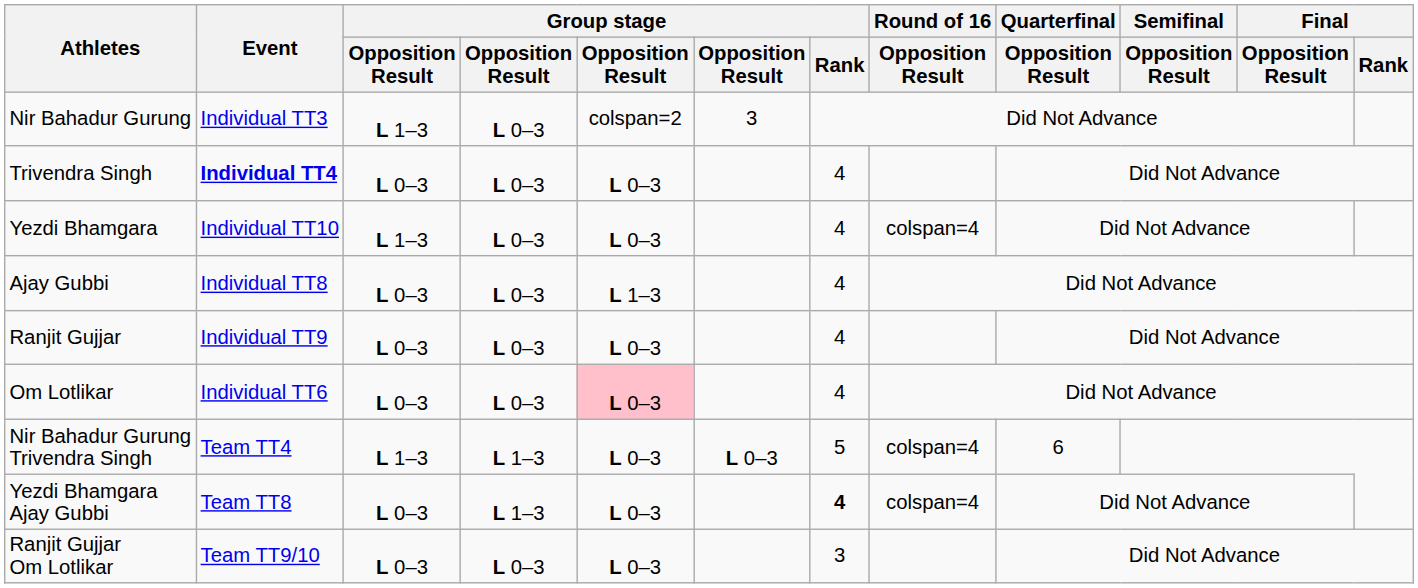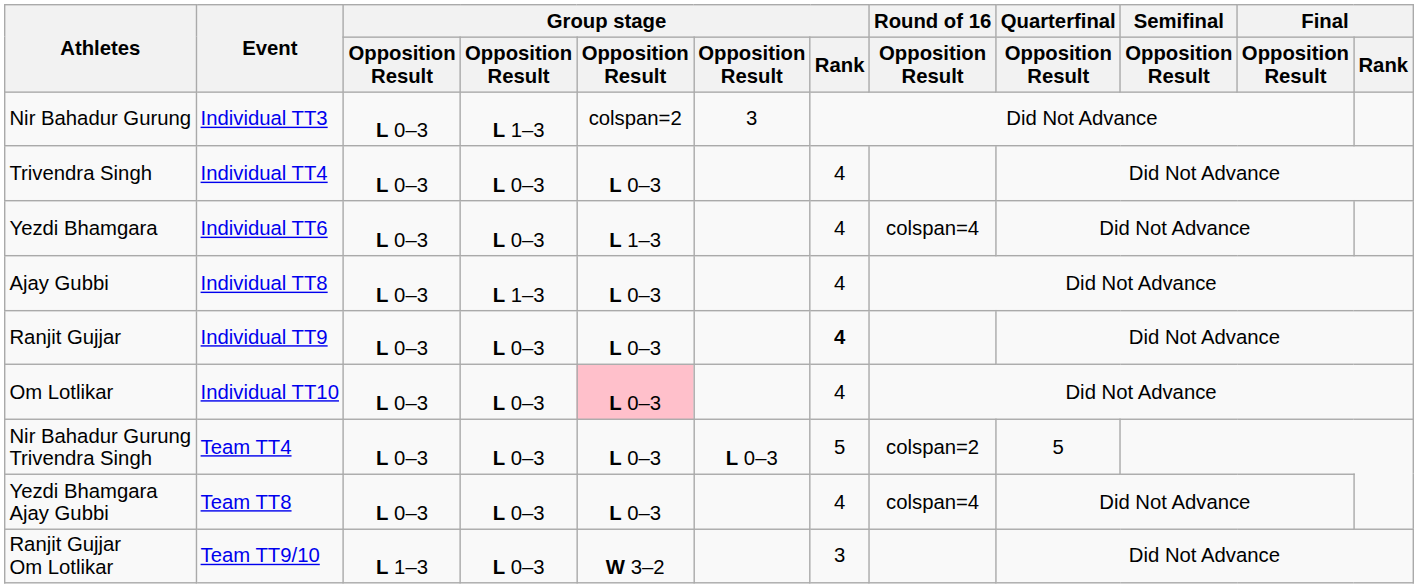(402, 130) L 1–3 -> (402, 130) L 0–3
(519, 130) L 0–3 -> (519, 130) L 1–3
(269, 174) bold -> (264, 174) normal
(270, 228) Individual TT10 -> (264, 228) Individual TT6
(402, 240) L 1–3 -> (402, 240) L 0–3
(635, 240) L 0–3 -> (635, 240) L 1–3
(519, 294) L 0–3 -> (519, 294) L 1–3
(635, 294) L 1–3 -> (635, 294) L 0–3
(840, 338) normal -> (840, 338) bold
(264, 392) Individual TT6 -> (270, 392) Individual TT10
(402, 458) L 1–3 -> (402, 458) L 0–3
(519, 458) L 1–3 -> (519, 458) L 0–3
(933, 447) colspan=4 -> (933, 447) colspan=2
(1058, 447) 6 -> (1058, 447) 5
(519, 513) L 1–3 -> (519, 513) L 0–3
(840, 502) bold -> (840, 502) normal
(402, 568) L 0–3 -> (402, 568) L 1–3
(635, 568) L 0–3 -> (635, 568) W 3–2
